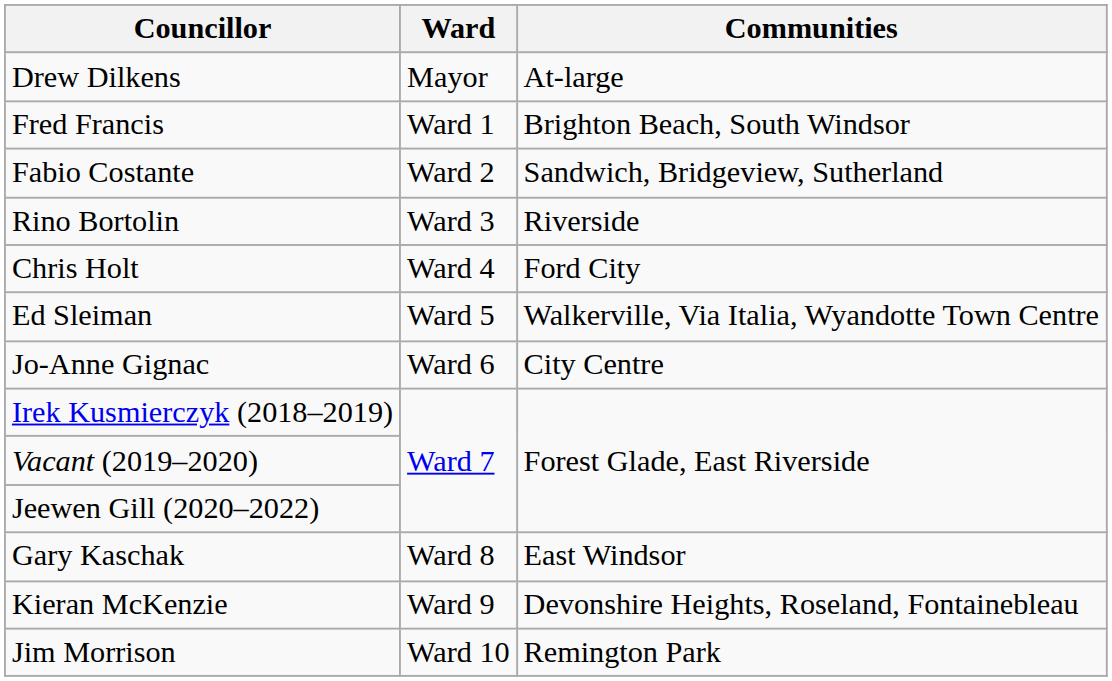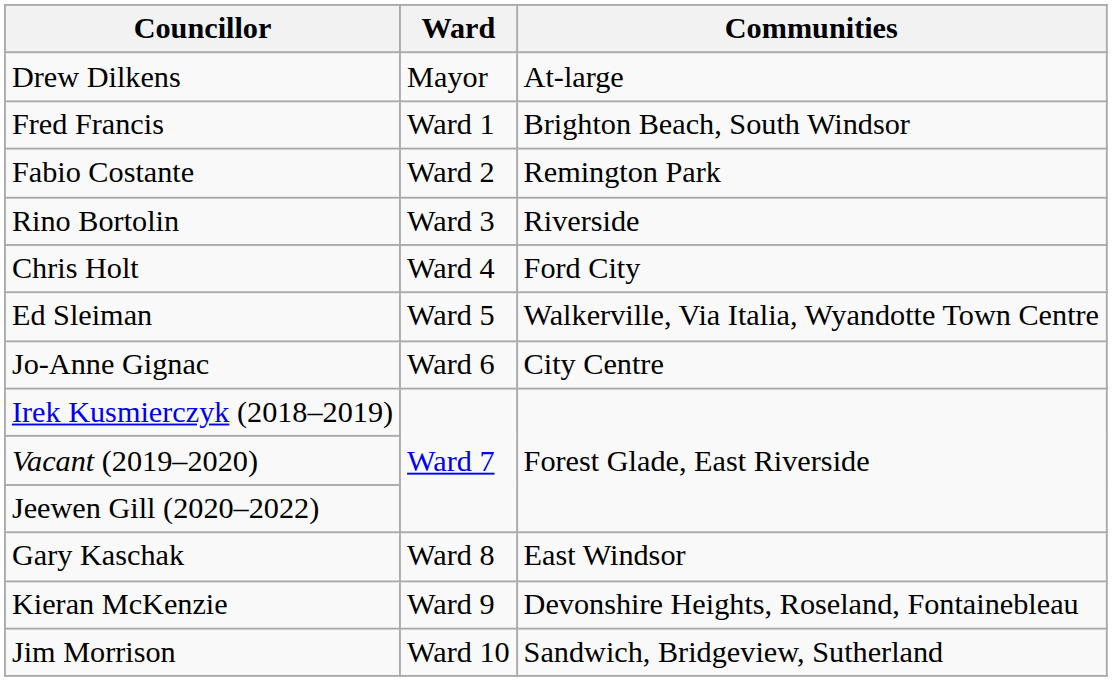(733, 172) Sandwich, Bridgeview, Sutherland -> (622, 172) Remington Park
(622, 651) Remington Park -> (733, 651) Sandwich, Bridgeview, Sutherland
